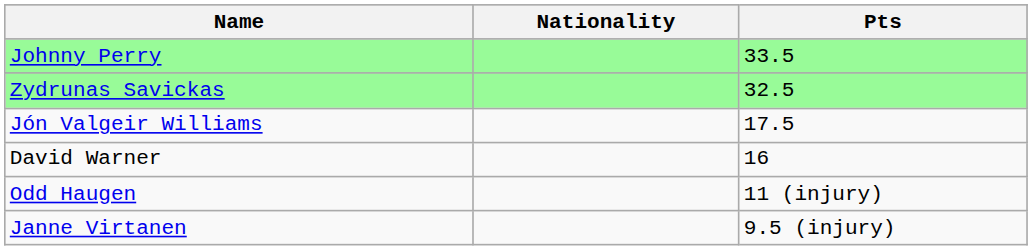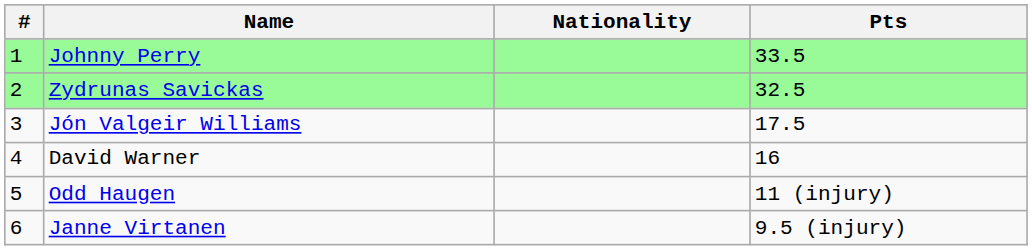+ column: (24, 22)
